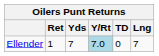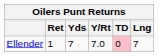(98, 43) lightblue background -> (98, 43) no background
(118, 43) no background -> (118, 43) pink background
